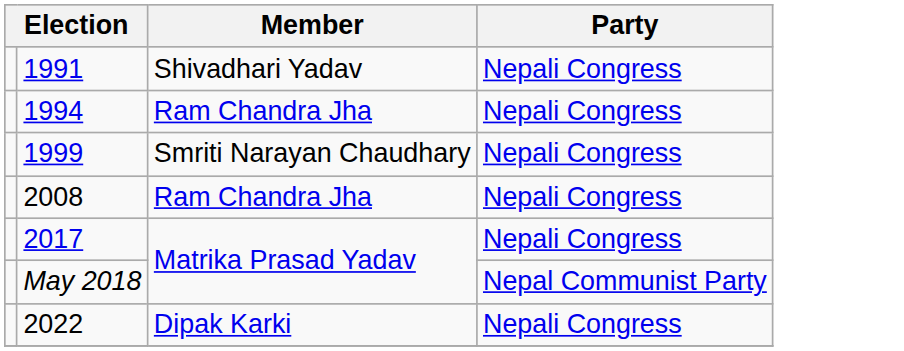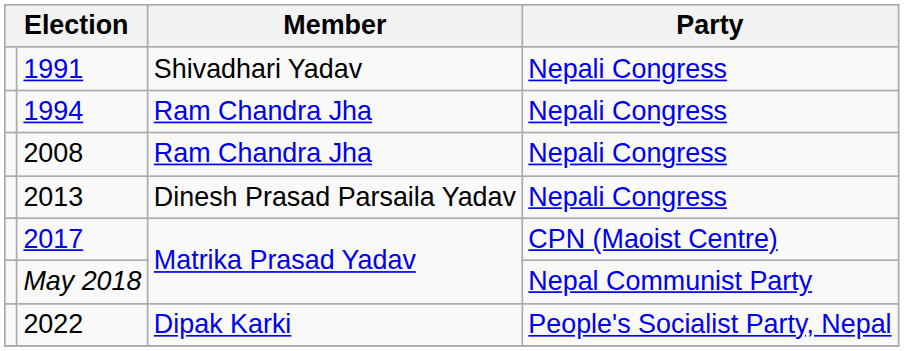- row: (53, 153)
+ row: (53, 196)
(582, 238) Nepali Congress -> (653, 238) CPN (Maoist Centre)
(582, 324) Nepali Congress -> (710, 324) People's Socialist Party, Nepal
